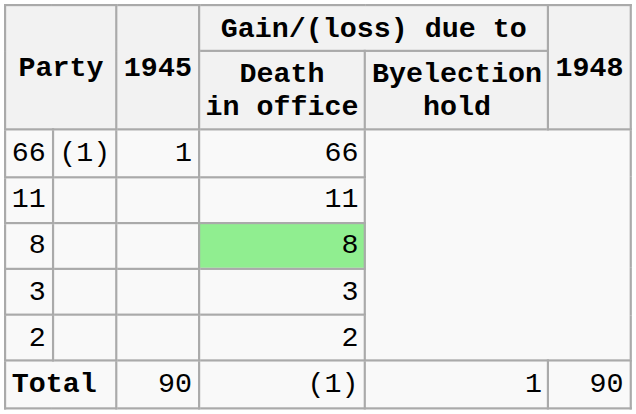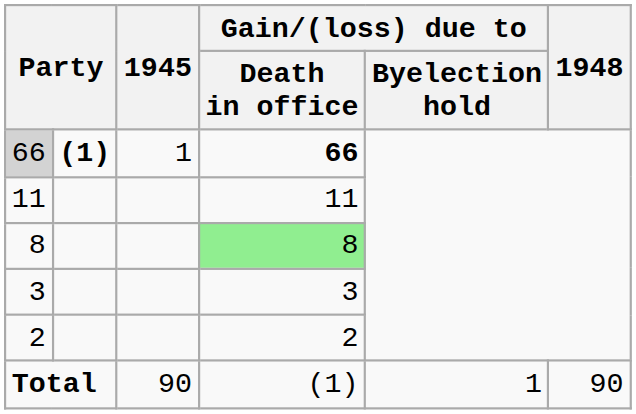(29, 153) no background -> (29, 153) lightgrey background
(85, 153) normal -> (85, 153) bold
(341, 153) normal -> (341, 153) bold
